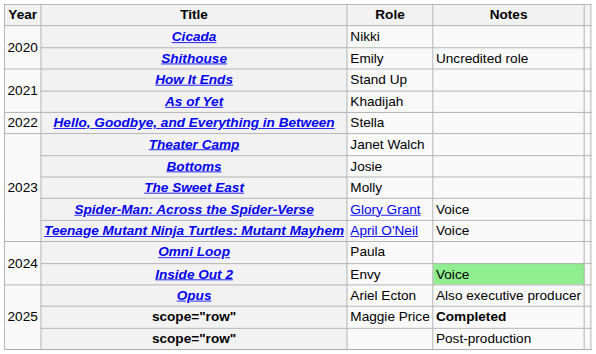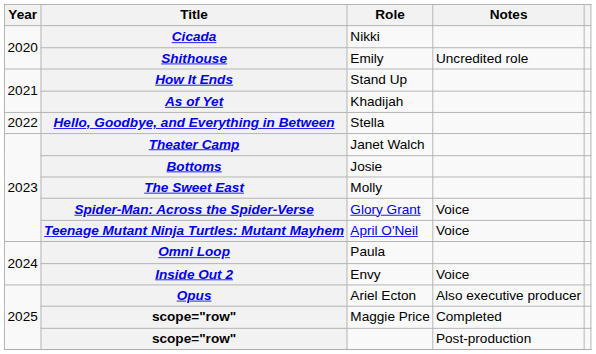(453, 274) lightgreen background -> (453, 274) no background
(471, 317) bold -> (469, 317) normal
